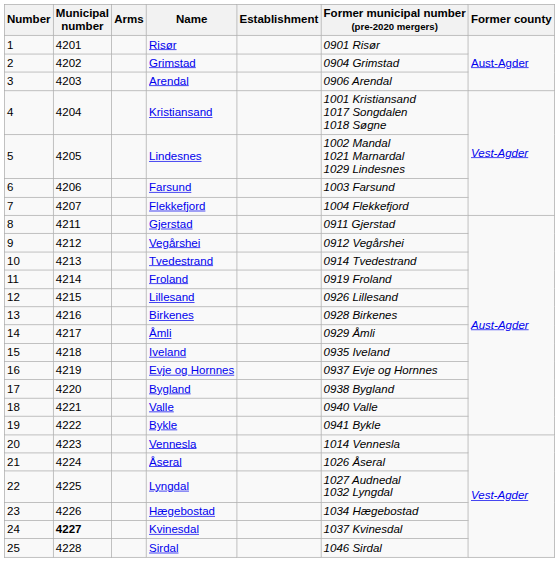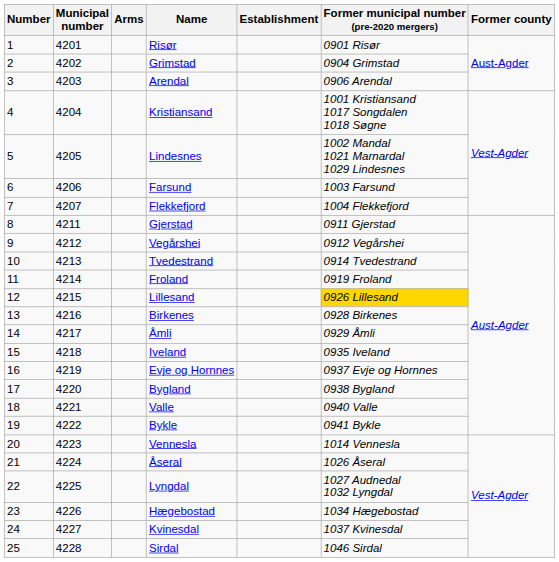(361, 297) no background -> (361, 297) gold background
(69, 529) bold -> (69, 529) normal
